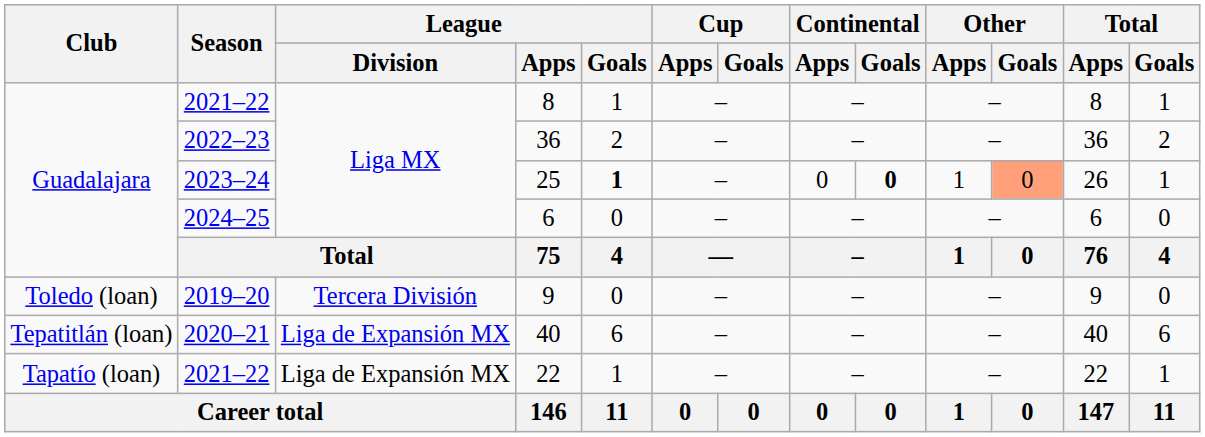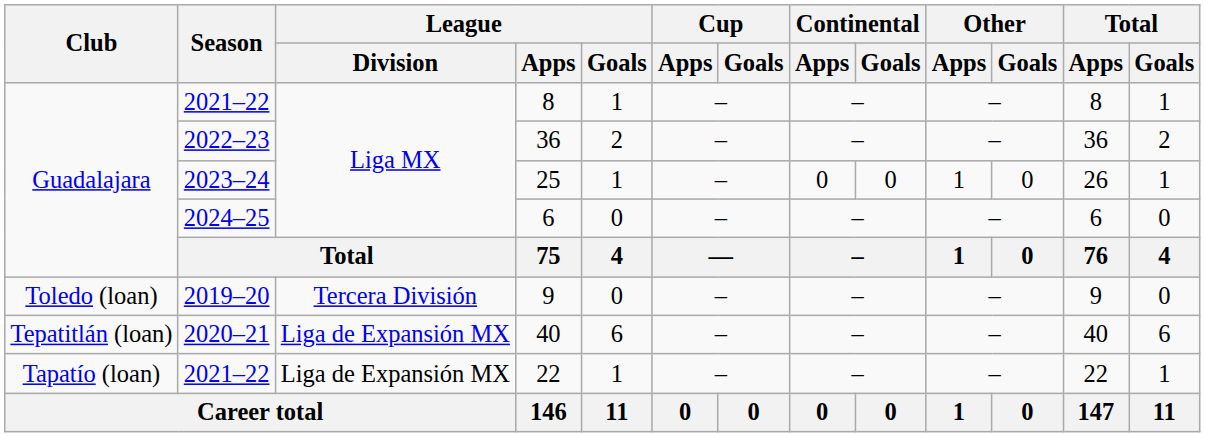(617, 179) bold -> (617, 179) normal
(891, 179) bold -> (891, 179) normal
(1027, 179) lightsalmon background -> (1027, 179) no background
